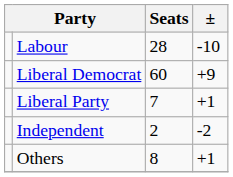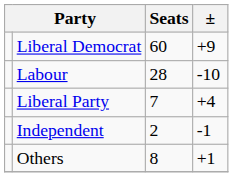rows swapped: (79, 74) <-> (42, 46)
(206, 102) +1 -> (206, 102) +4
(204, 130) -2 -> (204, 130) -1
